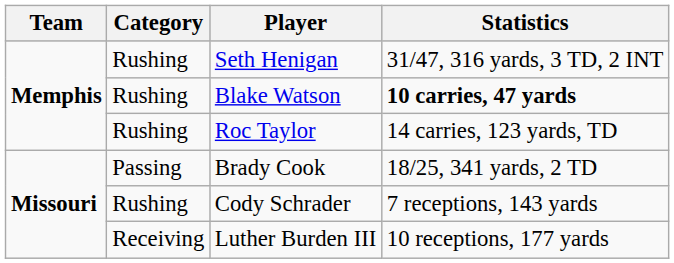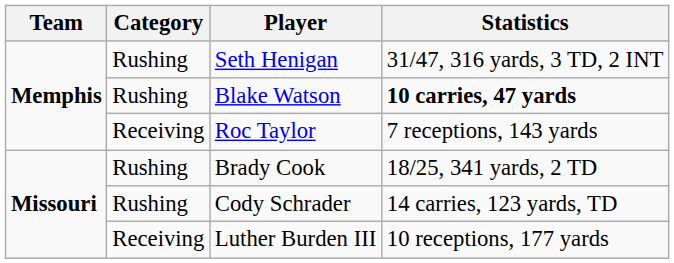(150, 131) Rushing -> (158, 131) Receiving
(502, 131) 14 carries, 123 yards, TD -> (492, 131) 7 receptions, 143 yards
(147, 167) Passing -> (150, 167) Rushing
(492, 203) 7 receptions, 143 yards -> (502, 203) 14 carries, 123 yards, TD
